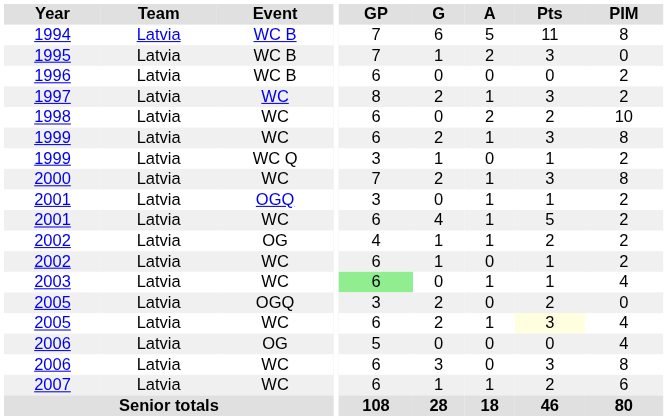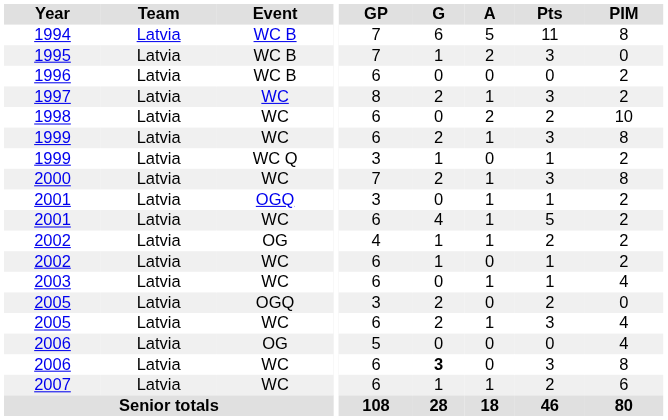(376, 282) lightgreen background -> (376, 282) no background
(550, 323) lightyellow background -> (550, 323) no background
(439, 364) normal -> (439, 364) bold
